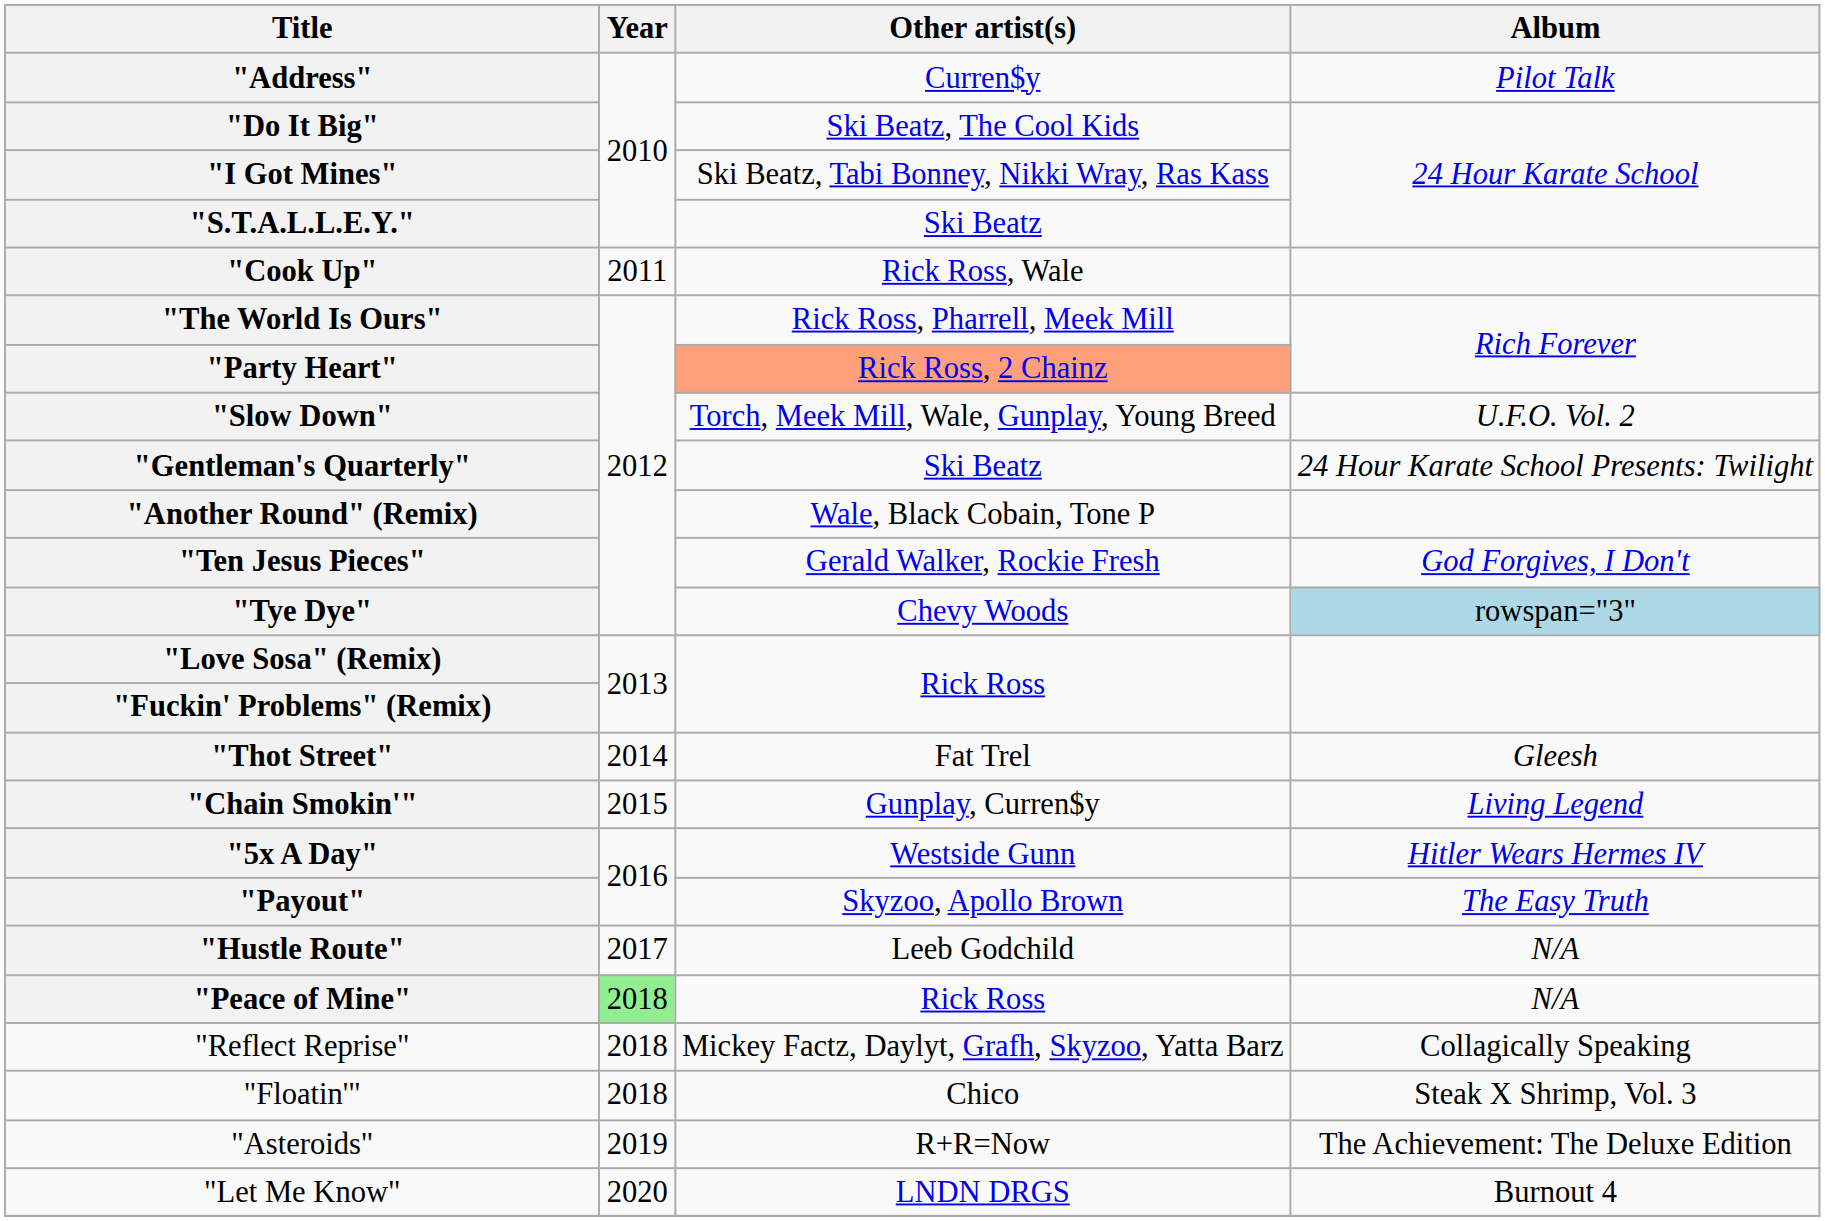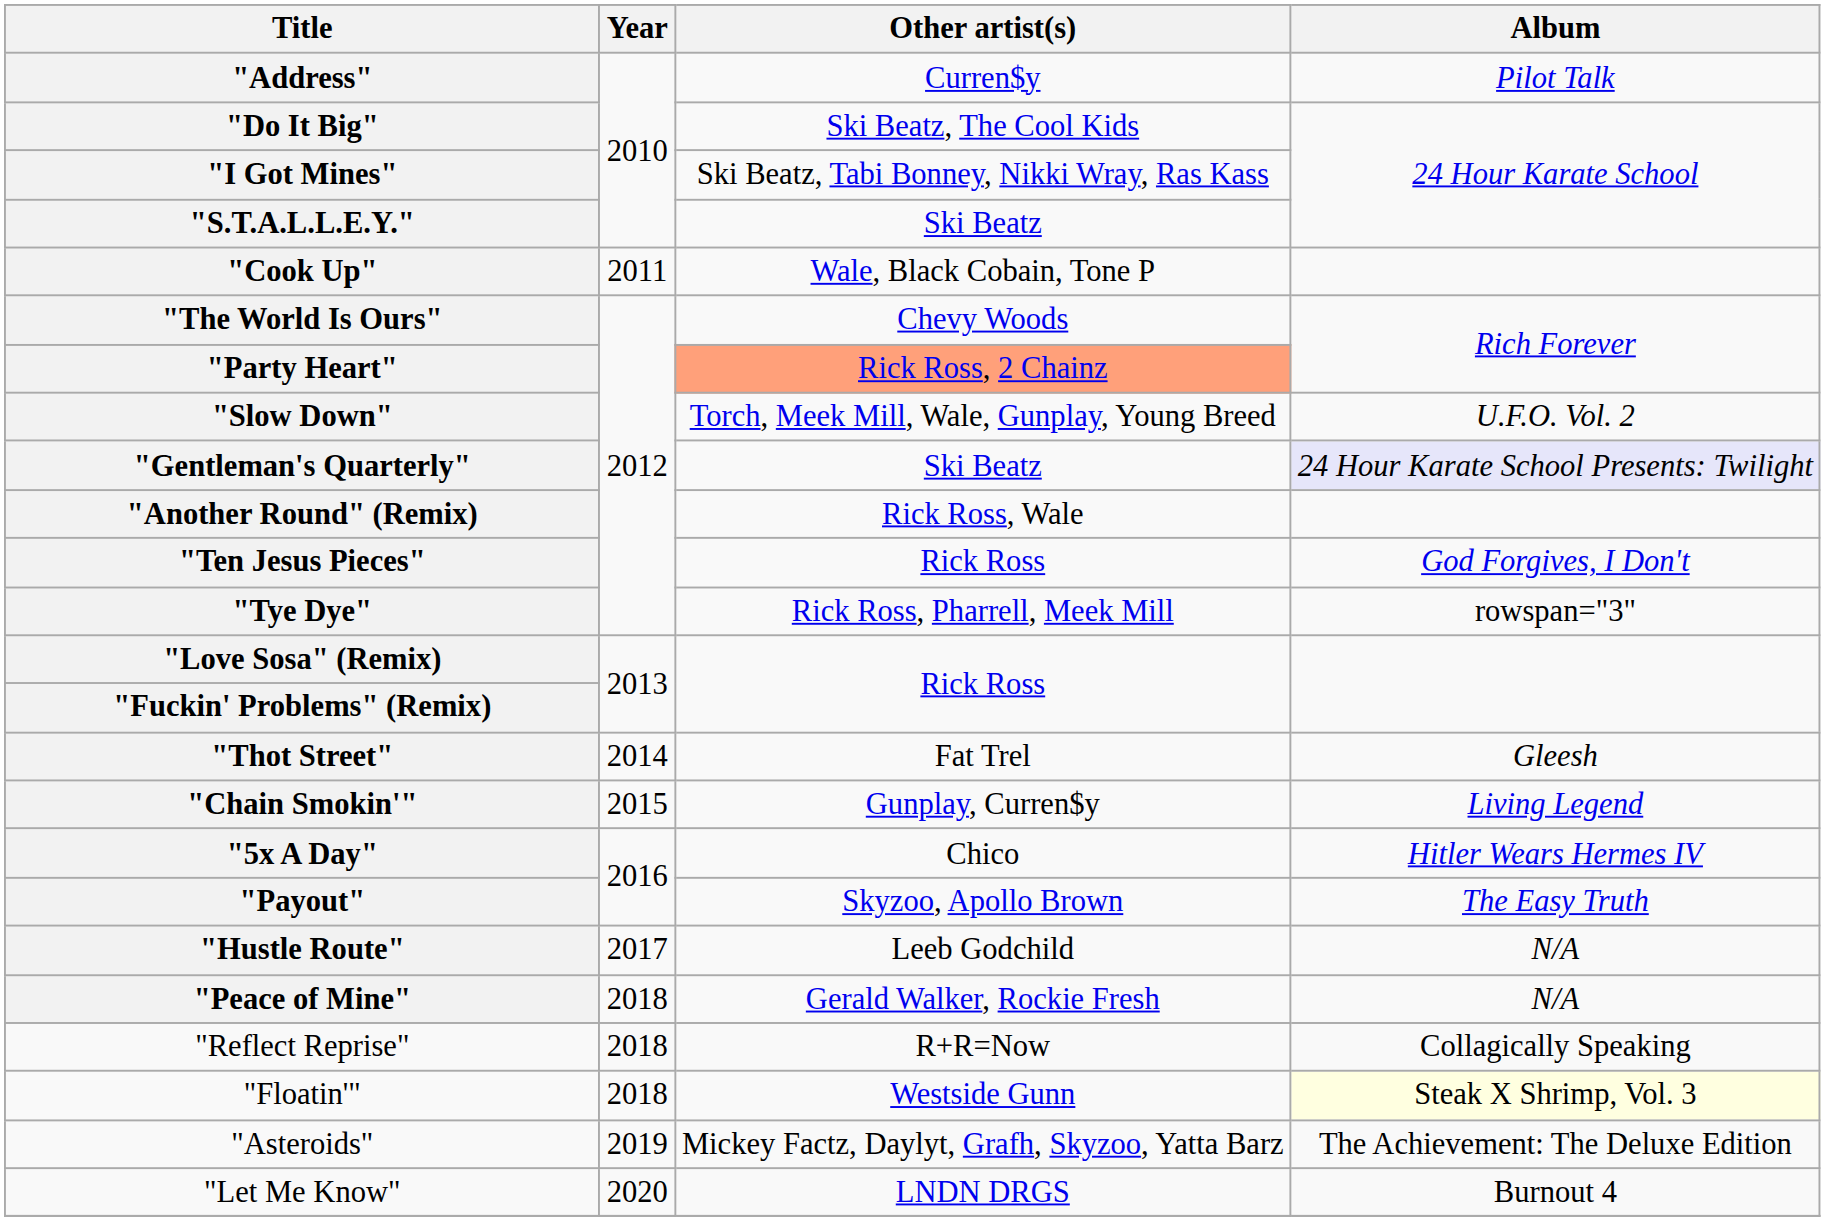(983, 271) Rick Ross, Wale -> (983, 271) Wale, Black Cobain, Tone P
(983, 319) Rick Ross, Pharrell, Meek Mill -> (983, 319) Chevy Woods
(1555, 464) no background -> (1555, 464) lavender background
(983, 513) Wale, Black Cobain, Tone P -> (983, 513) Rick Ross, Wale
(983, 561) Gerald Walker, Rockie Fresh -> (983, 561) Rick Ross
(983, 610) Chevy Woods -> (983, 610) Rick Ross, Pharrell, Meek Mill
(1555, 610) lightblue background -> (1555, 610) no background
(983, 852) Westside Gunn -> (983, 852) Chico
(637, 998) lightgreen background -> (637, 998) no background
(983, 998) Rick Ross -> (983, 998) Gerald Walker, Rockie Fresh
(983, 1046) Mickey Factz, Daylyt, Grafh, Skyzoo, Yatta Barz -> (983, 1046) R+R=Now
(983, 1094) Chico -> (983, 1094) Westside Gunn
(1555, 1094) no background -> (1555, 1094) lightyellow background
(983, 1143) R+R=Now -> (983, 1143) Mickey Factz, Daylyt, Grafh, Skyzoo, Yatta Barz
